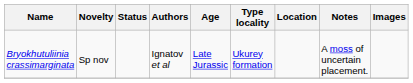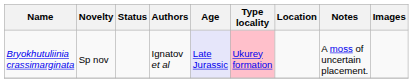(210, 59) no background -> (210, 59) lavender background
(252, 59) no background -> (252, 59) pink background
